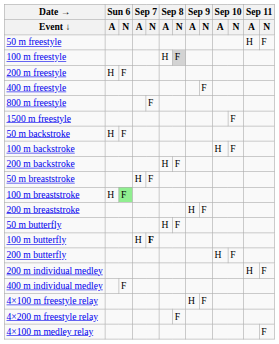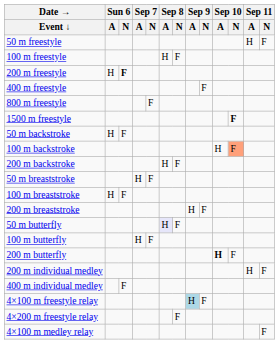(177, 57) lightgrey background -> (177, 57) no background
(124, 73) normal -> (124, 73) bold
(233, 118) normal -> (234, 118) bold
(233, 149) no background -> (233, 149) lightsalmon background
(124, 194) lightgreen background -> (124, 194) no background
(165, 225) no background -> (165, 225) lavender background
(151, 240) bold -> (151, 240) normal
(218, 255) normal -> (218, 255) bold
(191, 301) no background -> (191, 301) lightblue background
